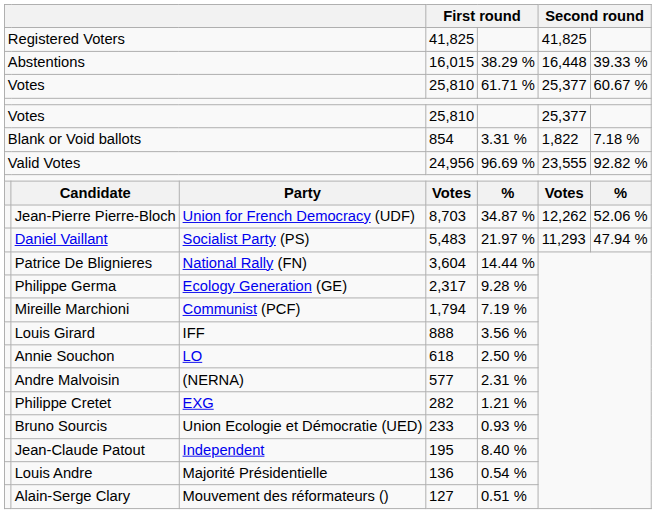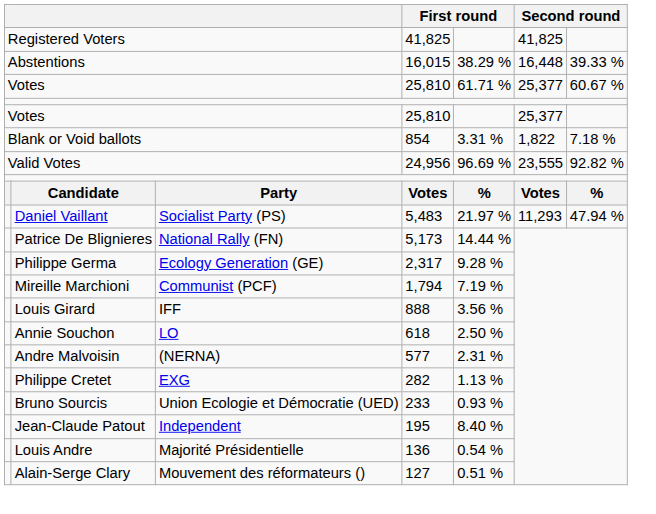- row: (95, 216)
(448, 263) 3,604 -> (424, 239) 5,173
(504, 403) 1.21 % -> (480, 379) 1.13 %
